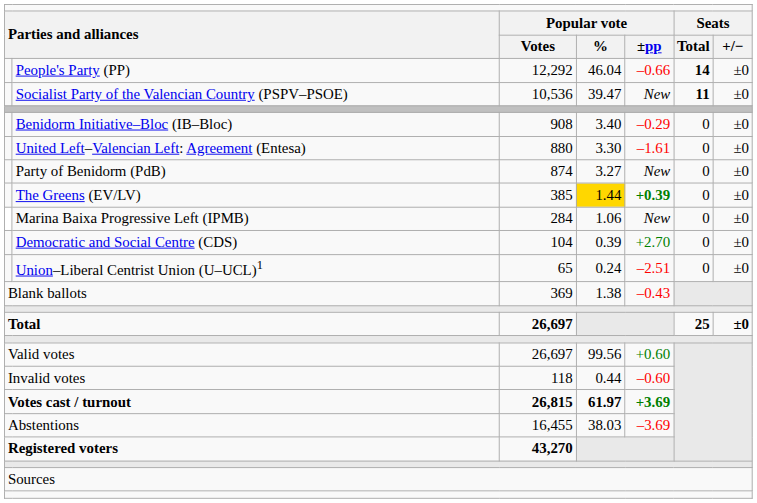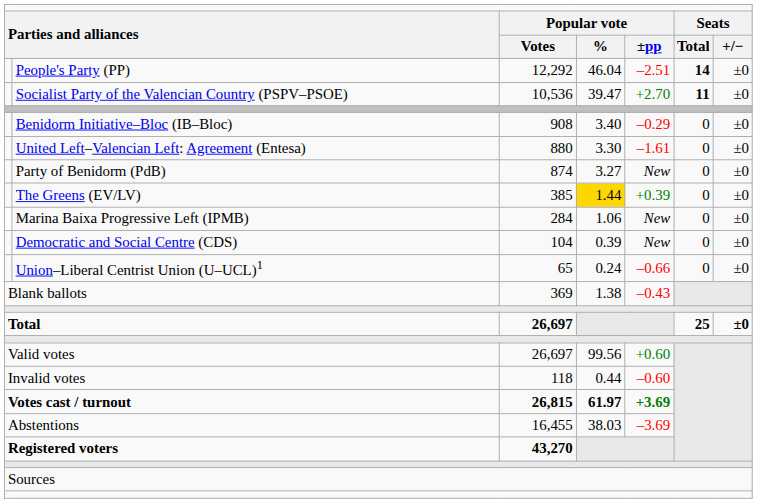(653, 70) –0.66 -> (653, 70) –2.51
(657, 93) New -> (653, 93) +2.70
(653, 195) bold -> (653, 195) normal
(653, 242) +2.70 -> (657, 242) New
(653, 268) –2.51 -> (653, 268) –0.66
